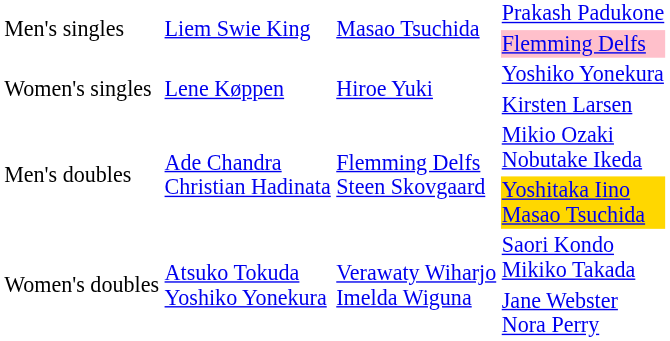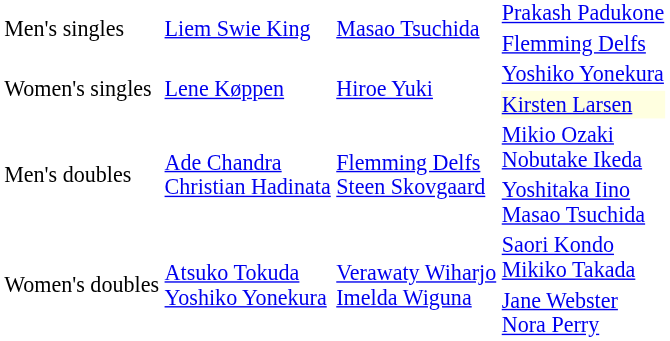(574, 43) pink background -> (574, 43) no background
(567, 104) no background -> (567, 104) lightyellow background
(573, 202) gold background -> (573, 202) no background
